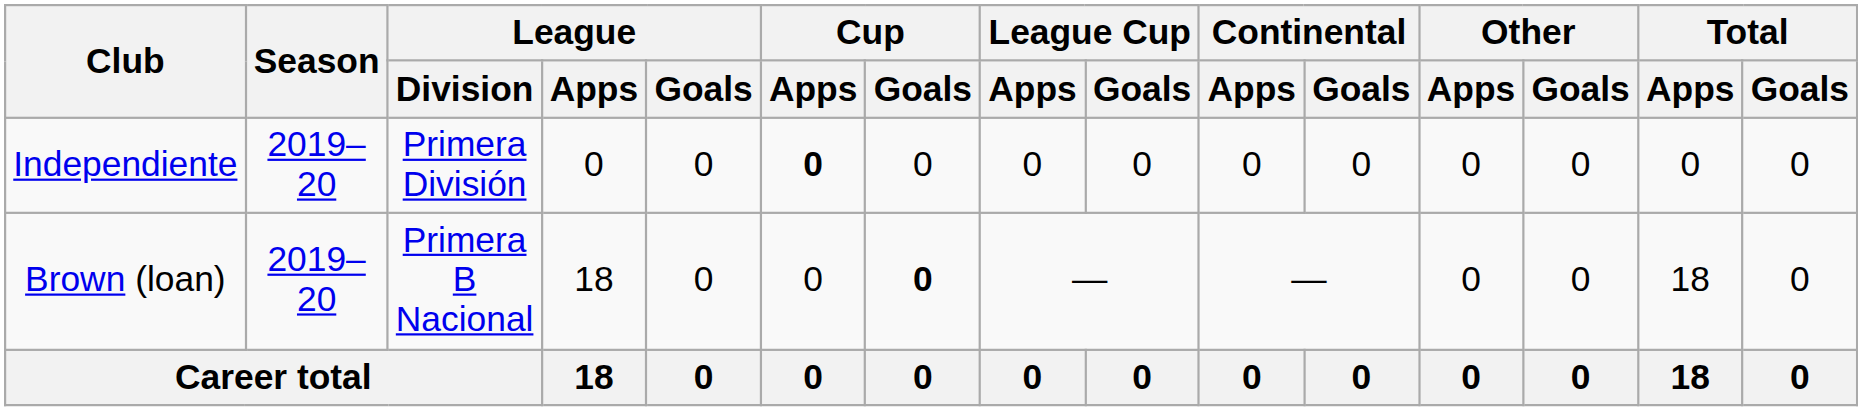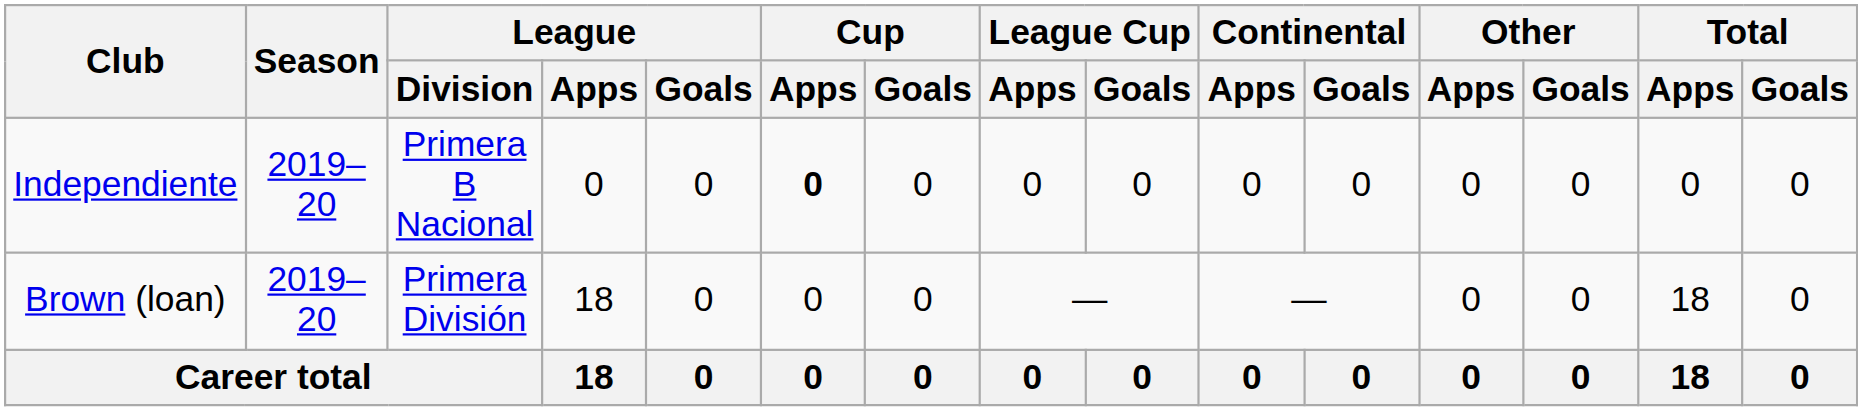(465, 164) Primera División -> (465, 184) Primera B Nacional
(465, 280) Primera B Nacional -> (465, 300) Primera División
(923, 280) bold -> (923, 300) normal
